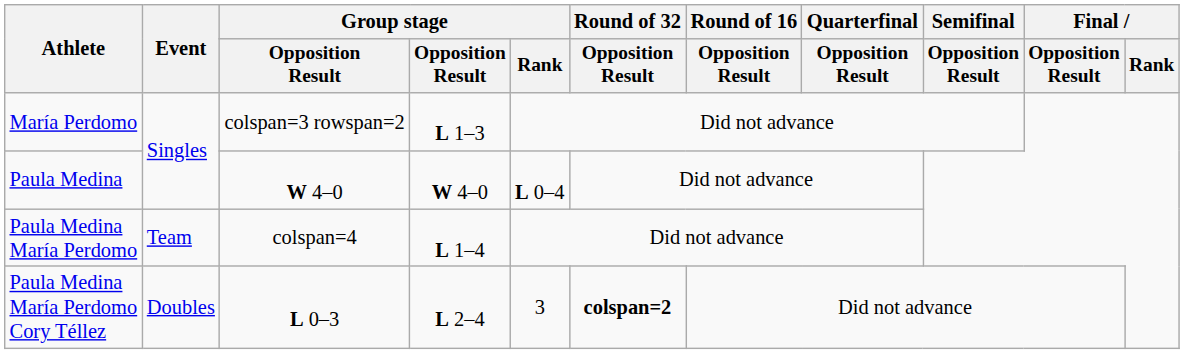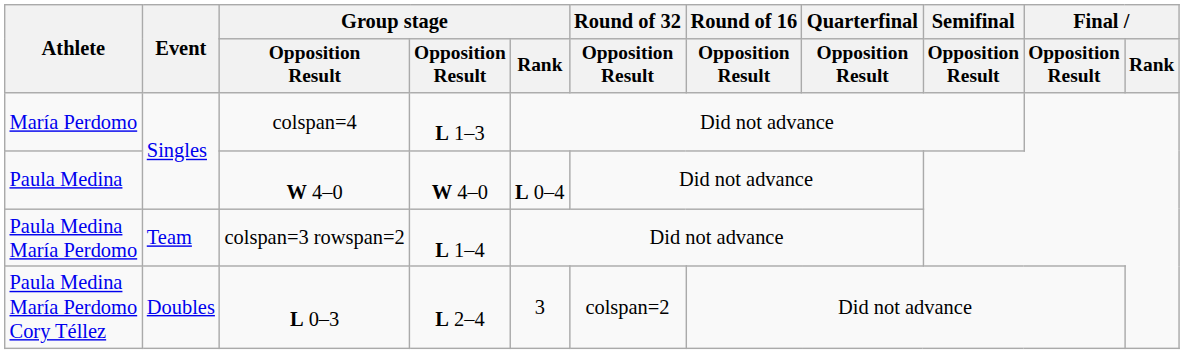(315, 122) colspan=3 rowspan=2 -> (315, 122) colspan=4
(315, 237) colspan=4 -> (315, 237) colspan=3 rowspan=2
(627, 307) bold -> (627, 307) normal
